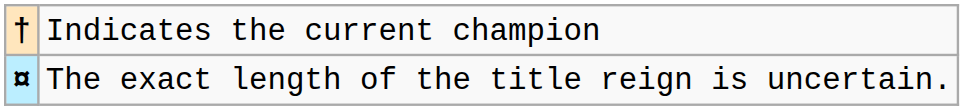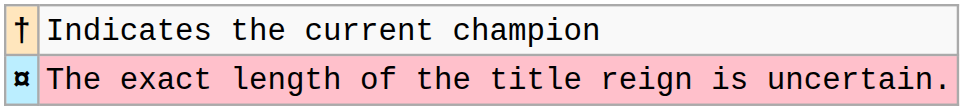(499, 81) no background -> (499, 81) pink background
